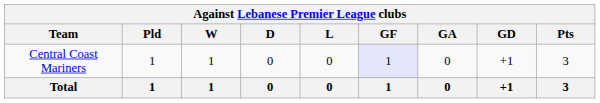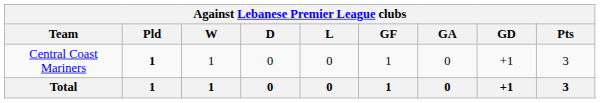(152, 61) normal -> (152, 61) bold
(388, 61) lavender background -> (388, 61) no background
